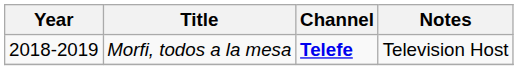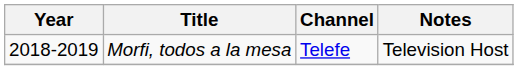(326, 49) bold -> (325, 49) normal
